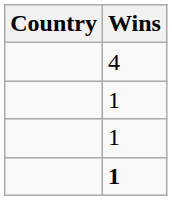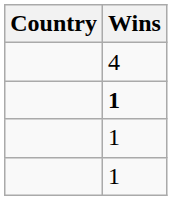(114, 99) normal -> (114, 99) bold
(114, 175) bold -> (114, 175) normal
